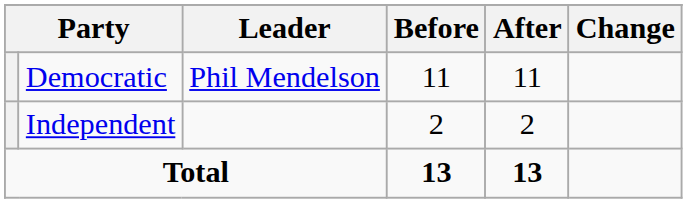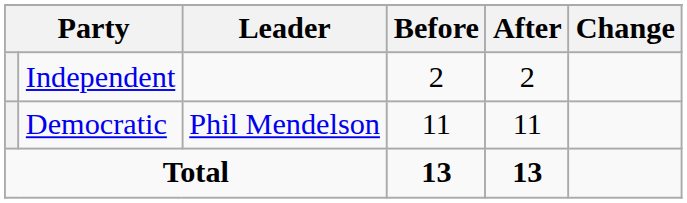rows swapped: (96, 76) <-> (101, 124)
